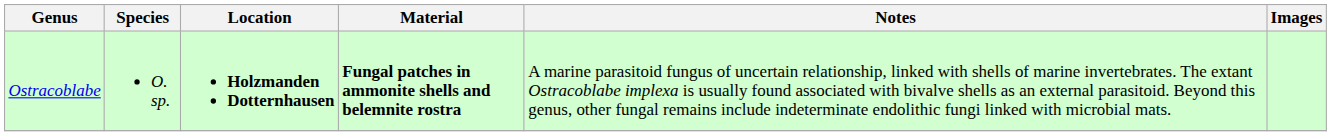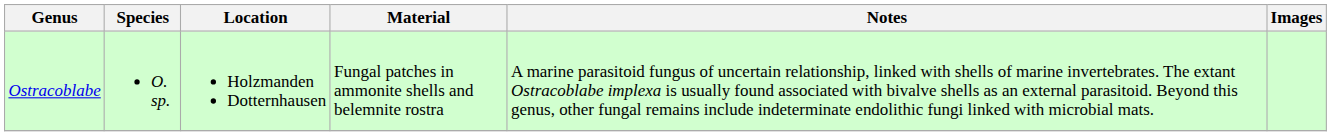(260, 90) bold -> (256, 90) normal
(416, 90) bold -> (404, 90) normal
